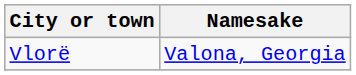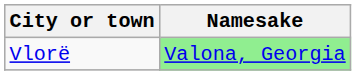(255, 54) no background -> (255, 54) lightgreen background
